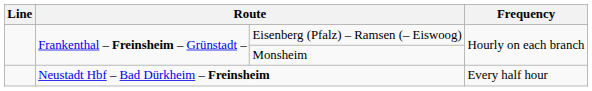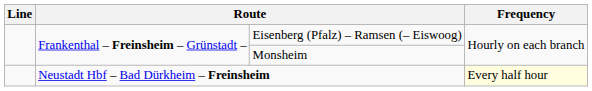(508, 75) no background -> (508, 75) lightyellow background
